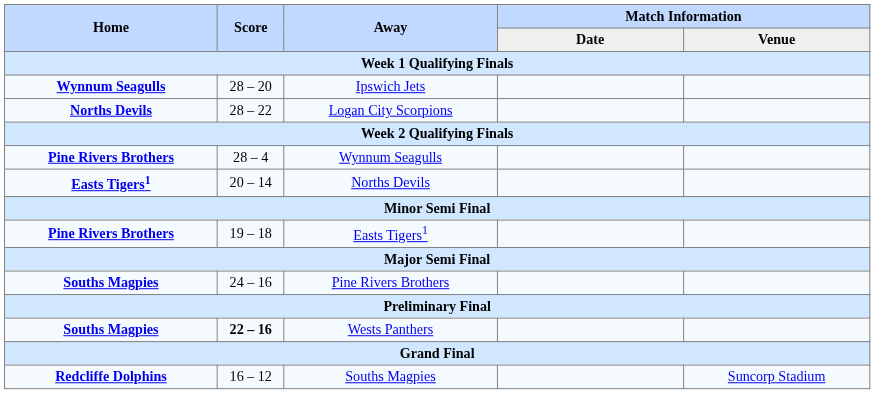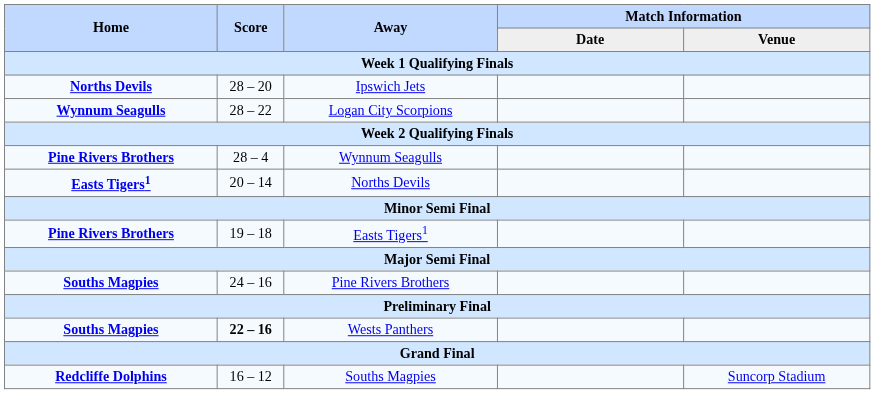(111, 86) Wynnum Seagulls -> (111, 86) Norths Devils
(111, 110) Norths Devils -> (111, 110) Wynnum Seagulls
